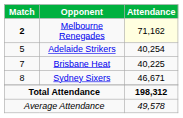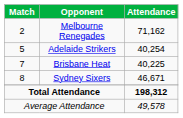(22, 31) bold -> (22, 31) normal
(151, 31) lightyellow background -> (151, 31) no background
